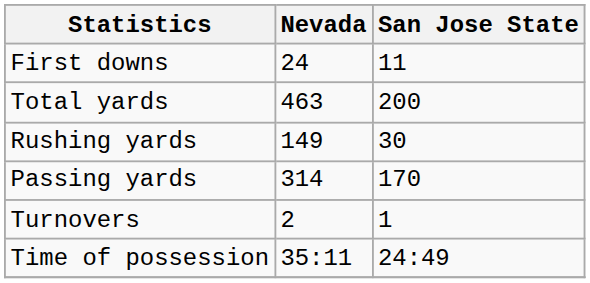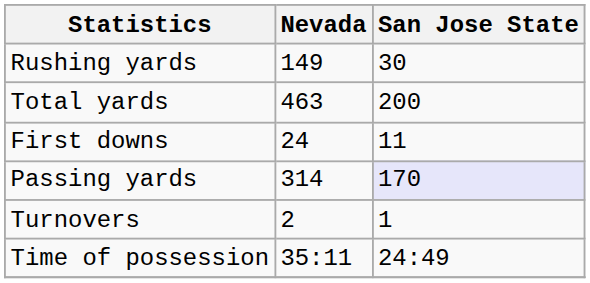rows swapped: (90, 63) <-> (104, 141)
(399, 180) no background -> (399, 180) lavender background
